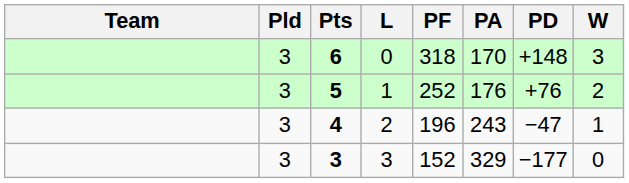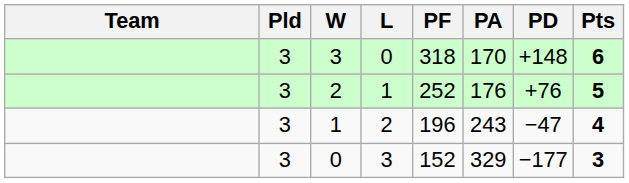columns swapped: (598, 21) <-> (336, 21)
